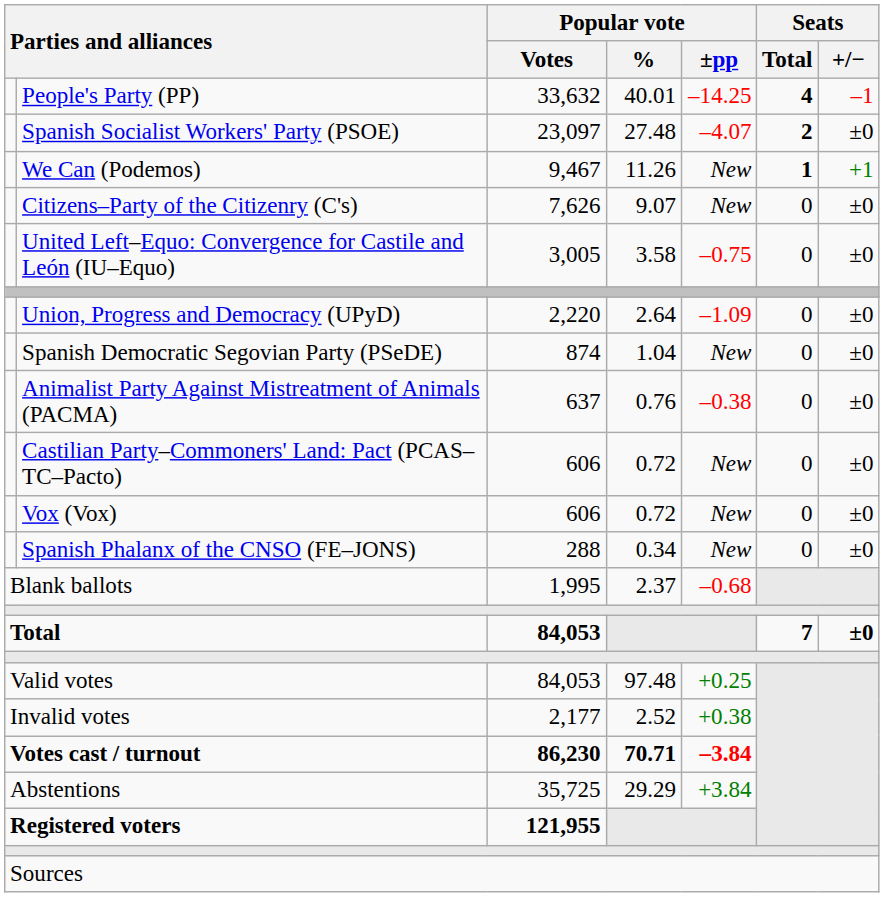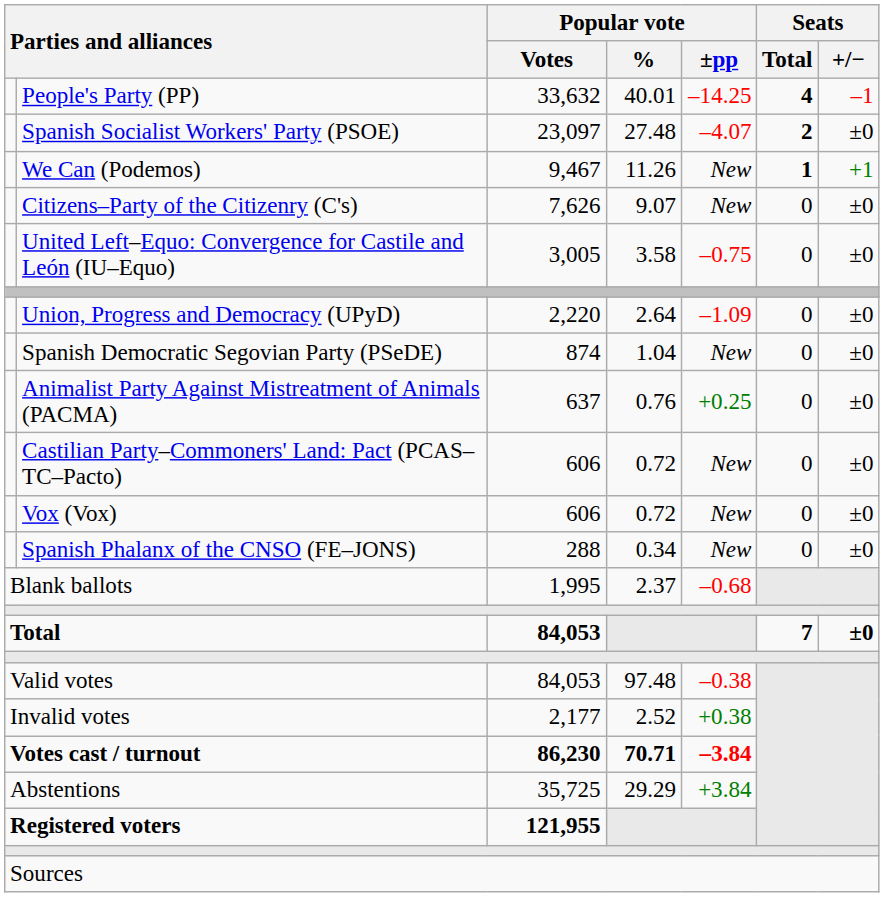(726, 401) –0.38 -> (725, 401) +0.25
(725, 680) +0.25 -> (726, 680) –0.38
